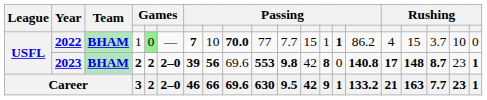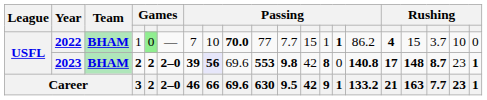(193, 42) bold -> (193, 42) normal
(391, 42) normal -> (391, 42) bold
(213, 63) no background -> (213, 63) lavender background
